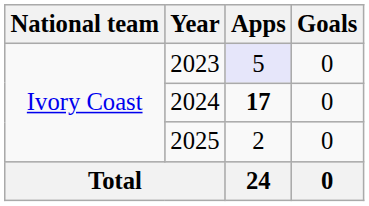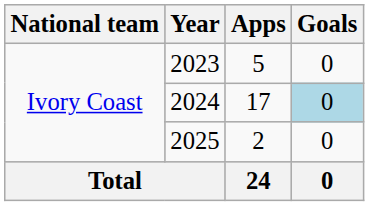(258, 63) lavender background -> (258, 63) no background
(258, 102) bold -> (258, 102) normal
(327, 102) no background -> (327, 102) lightblue background
